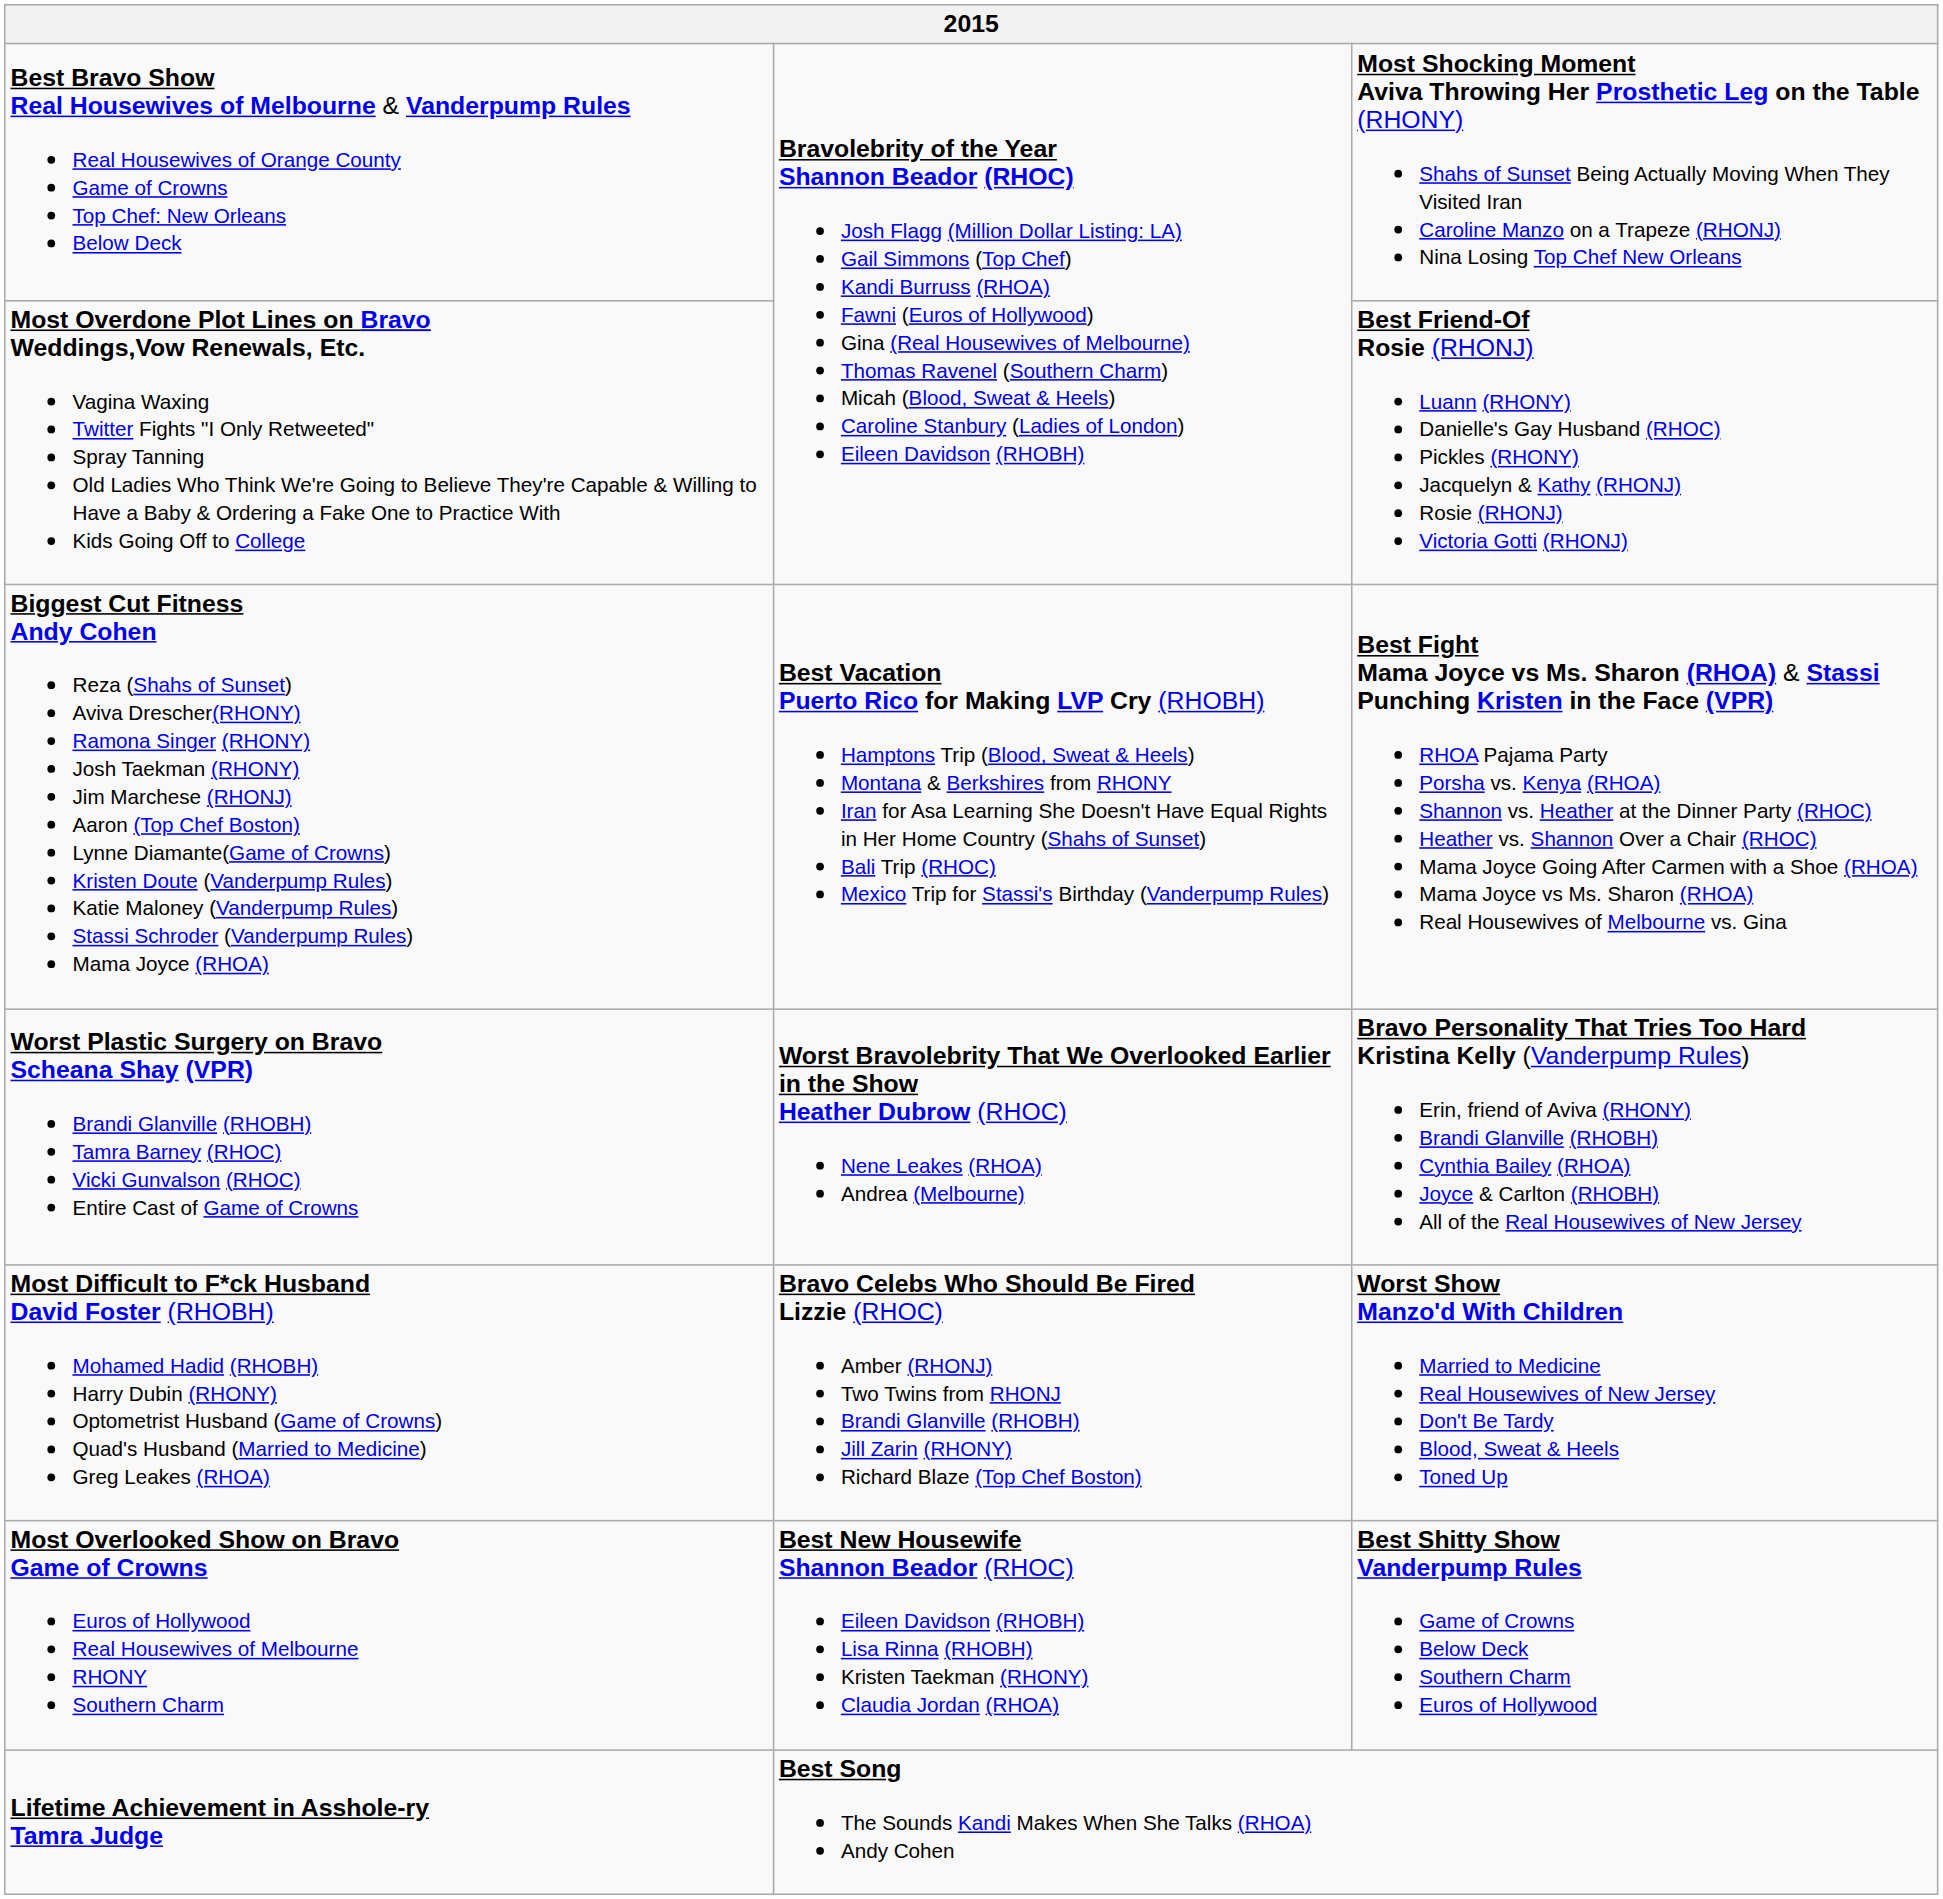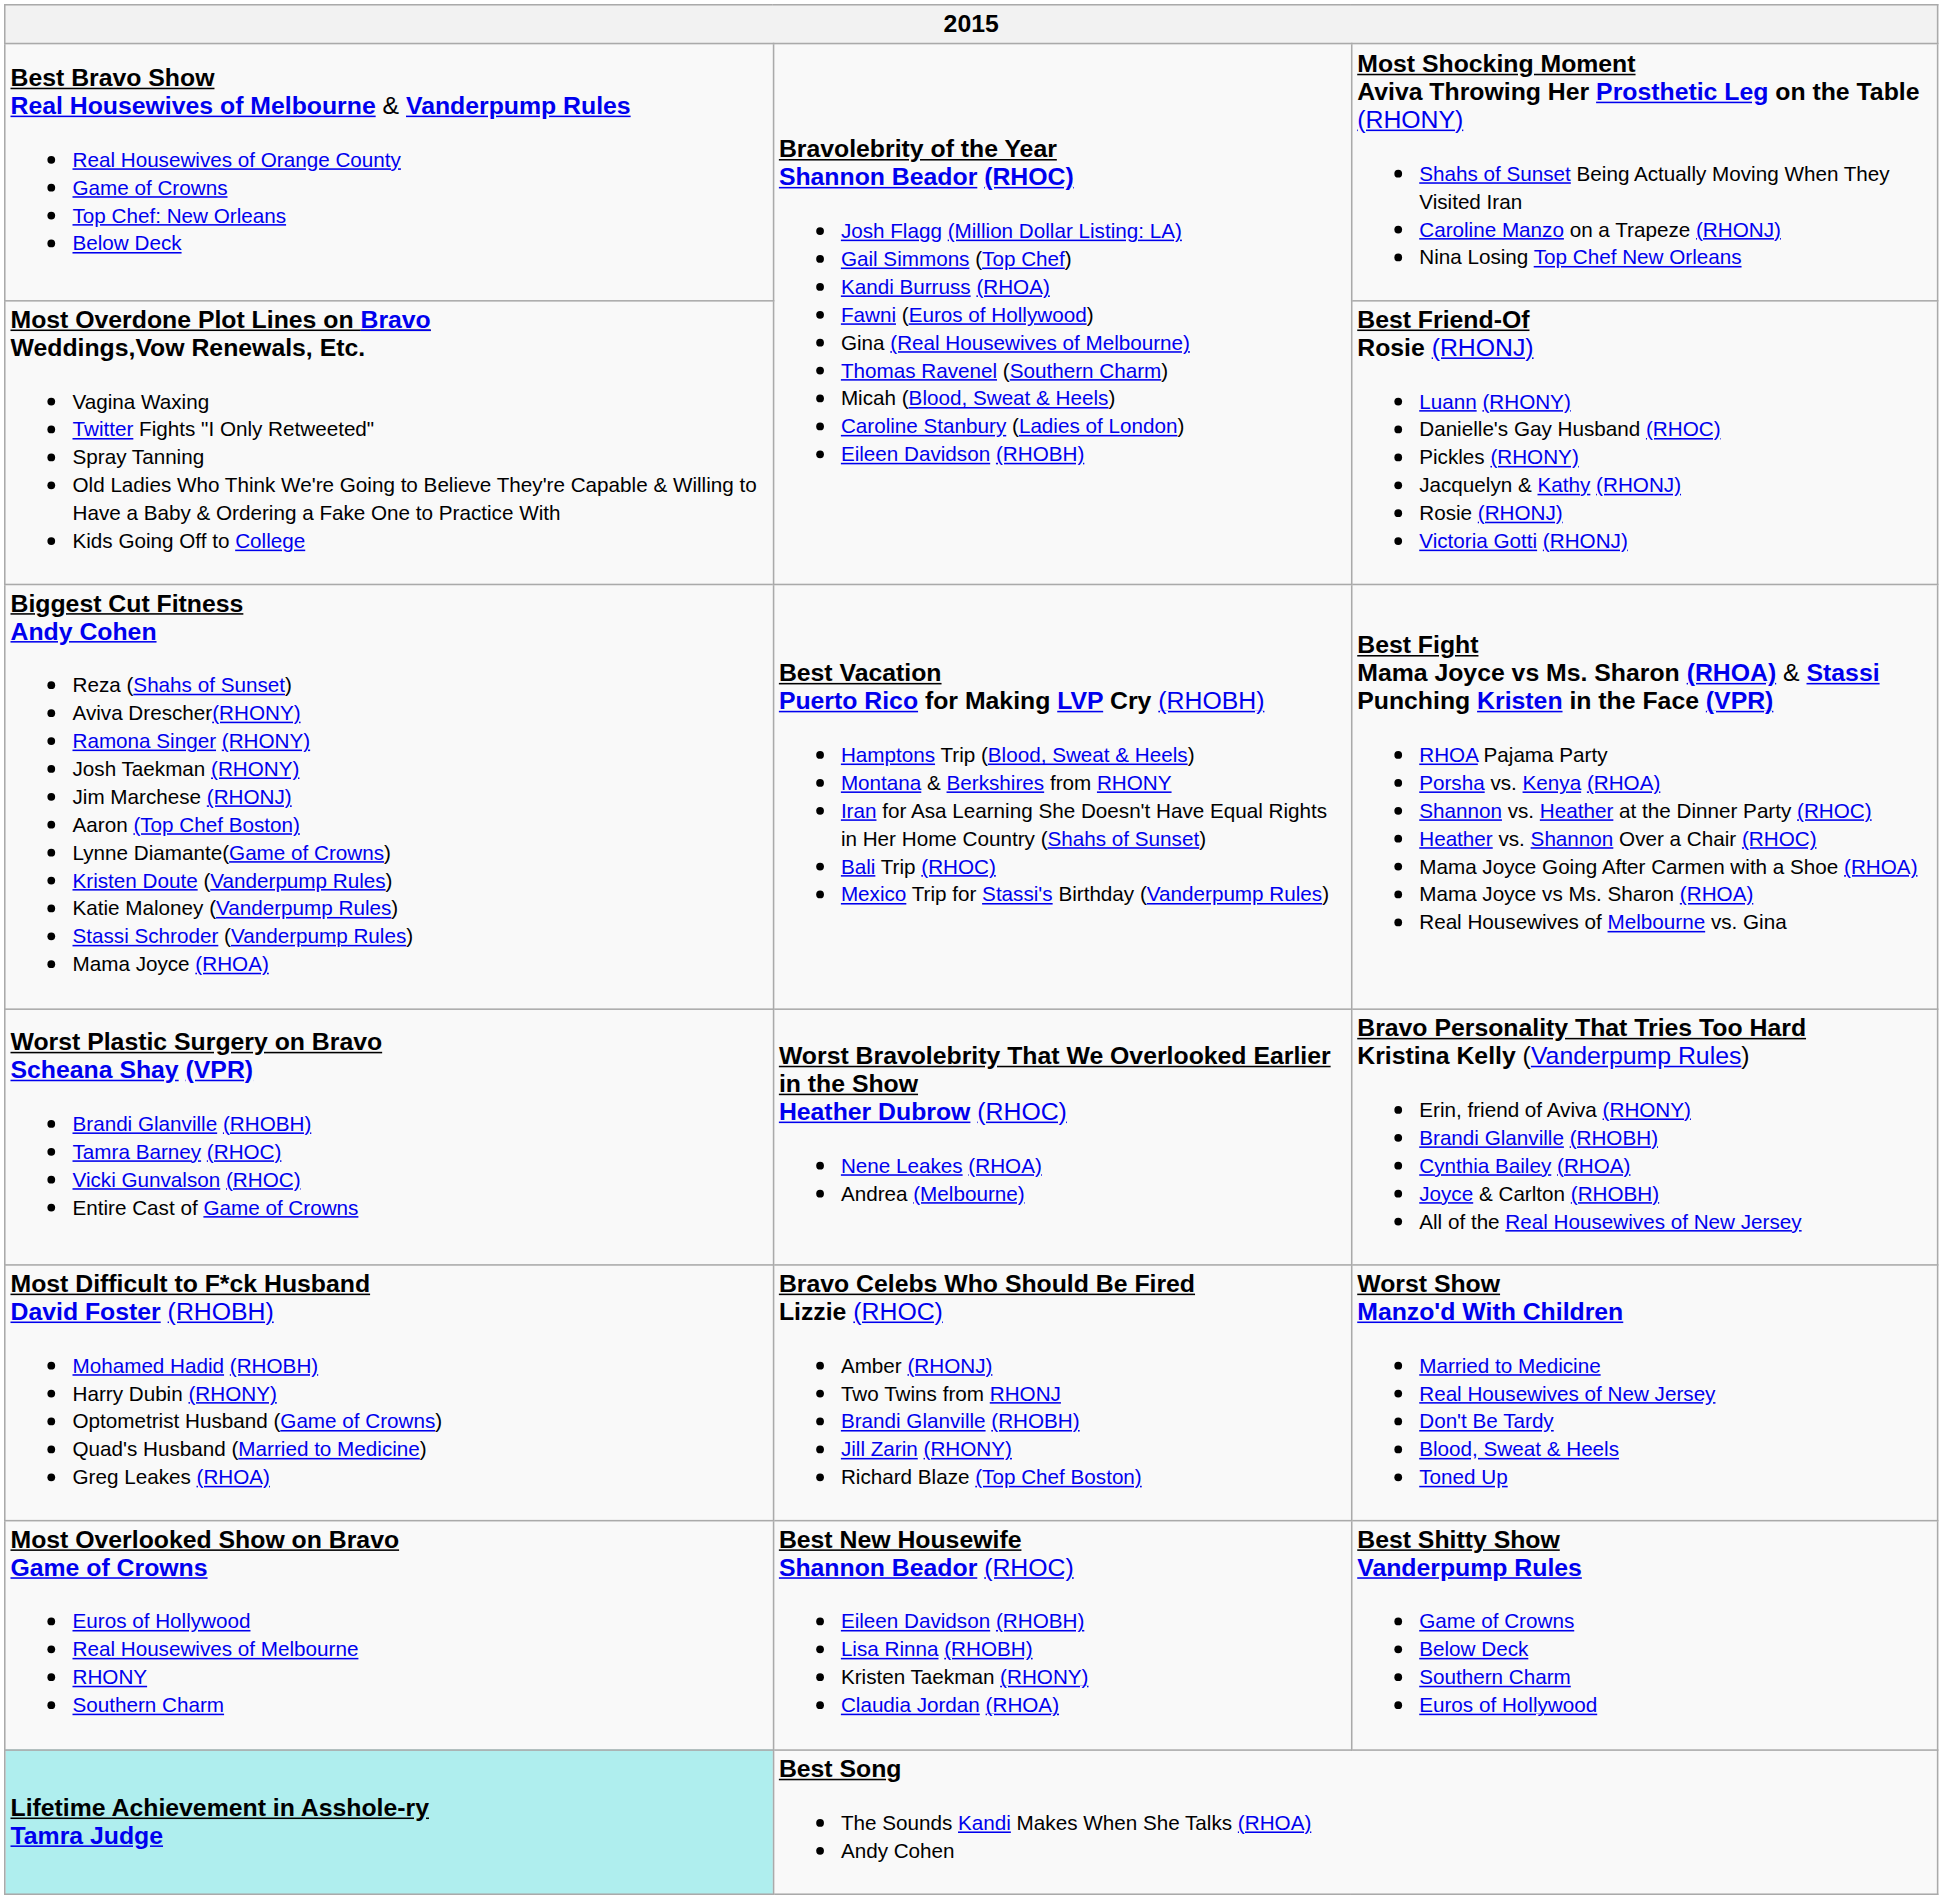(220, 1821) no background -> (220, 1821) paleturquoise background
